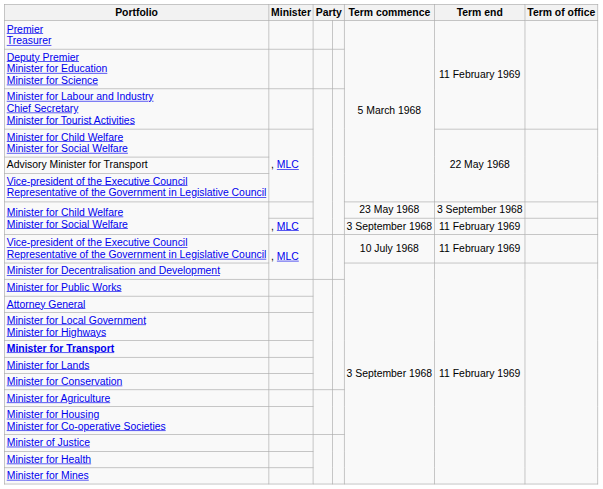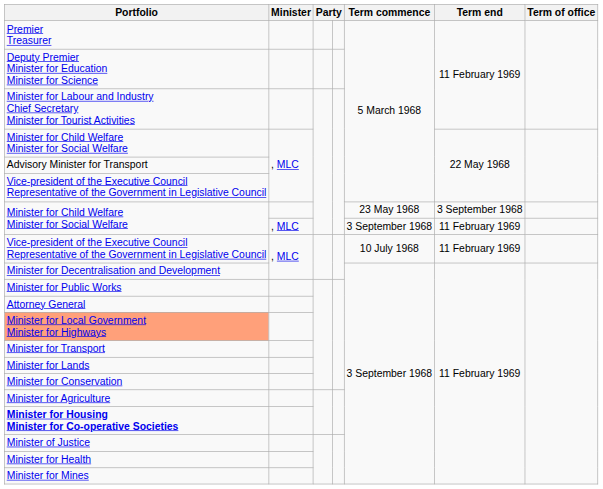(76, 326) no background -> (76, 326) lightsalmon background
(60, 348) bold -> (56, 348) normal
(86, 420) normal -> (93, 420) bold
